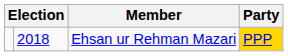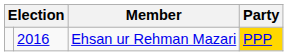(33, 39) 2018 -> (33, 39) 2016
